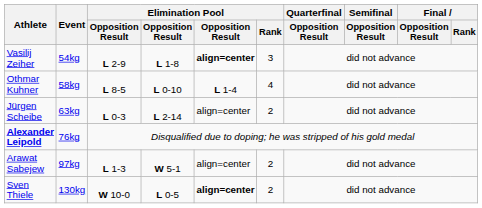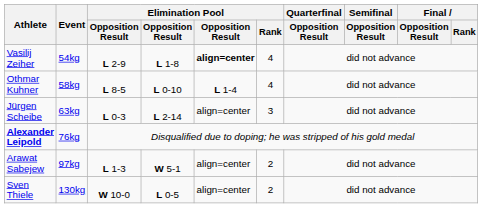(270, 58) 3 -> (270, 58) 4
(270, 111) 2 -> (270, 111) 3
(226, 190) bold -> (223, 190) normal
